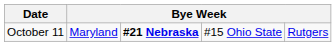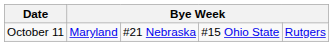(161, 32) bold -> (159, 32) normal
